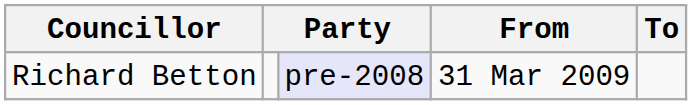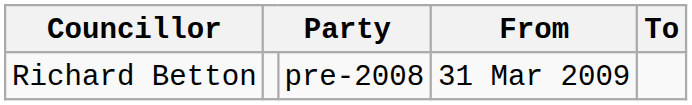(354, 76) lavender background -> (354, 76) no background
